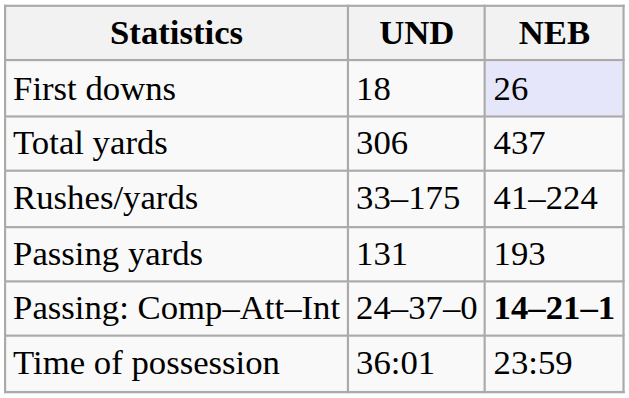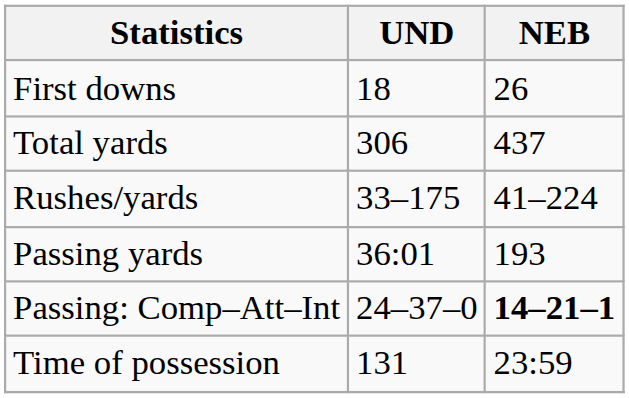(511, 87) lavender background -> (511, 87) no background
(382, 253) 131 -> (396, 253) 36:01
(396, 363) 36:01 -> (382, 363) 131
